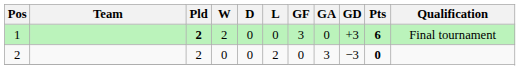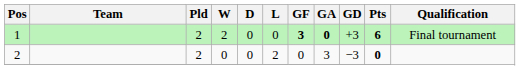(199, 34) bold -> (199, 34) normal
(301, 34) normal -> (301, 34) bold
(327, 34) normal -> (327, 34) bold
